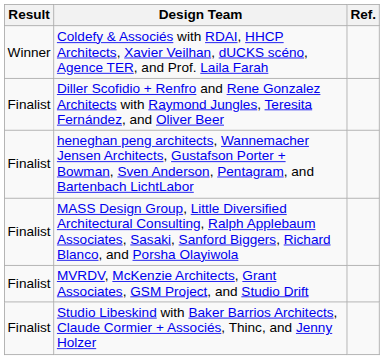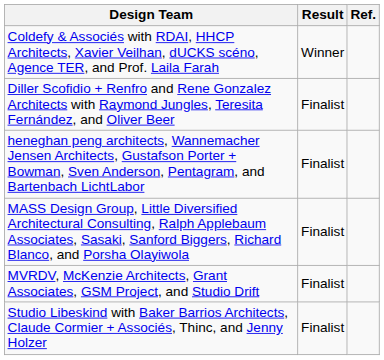columns swapped: (201, 15) <-> (29, 15)
